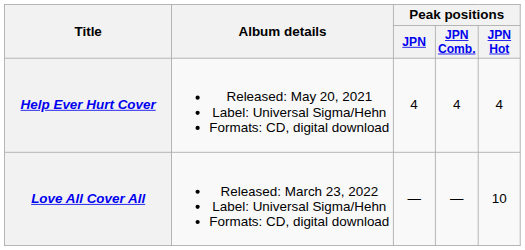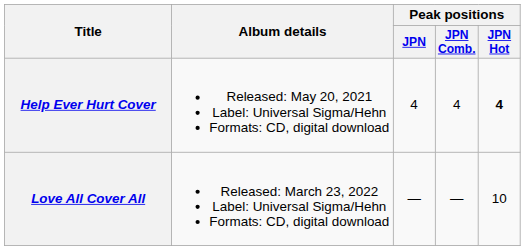(499, 105) normal -> (499, 105) bold
